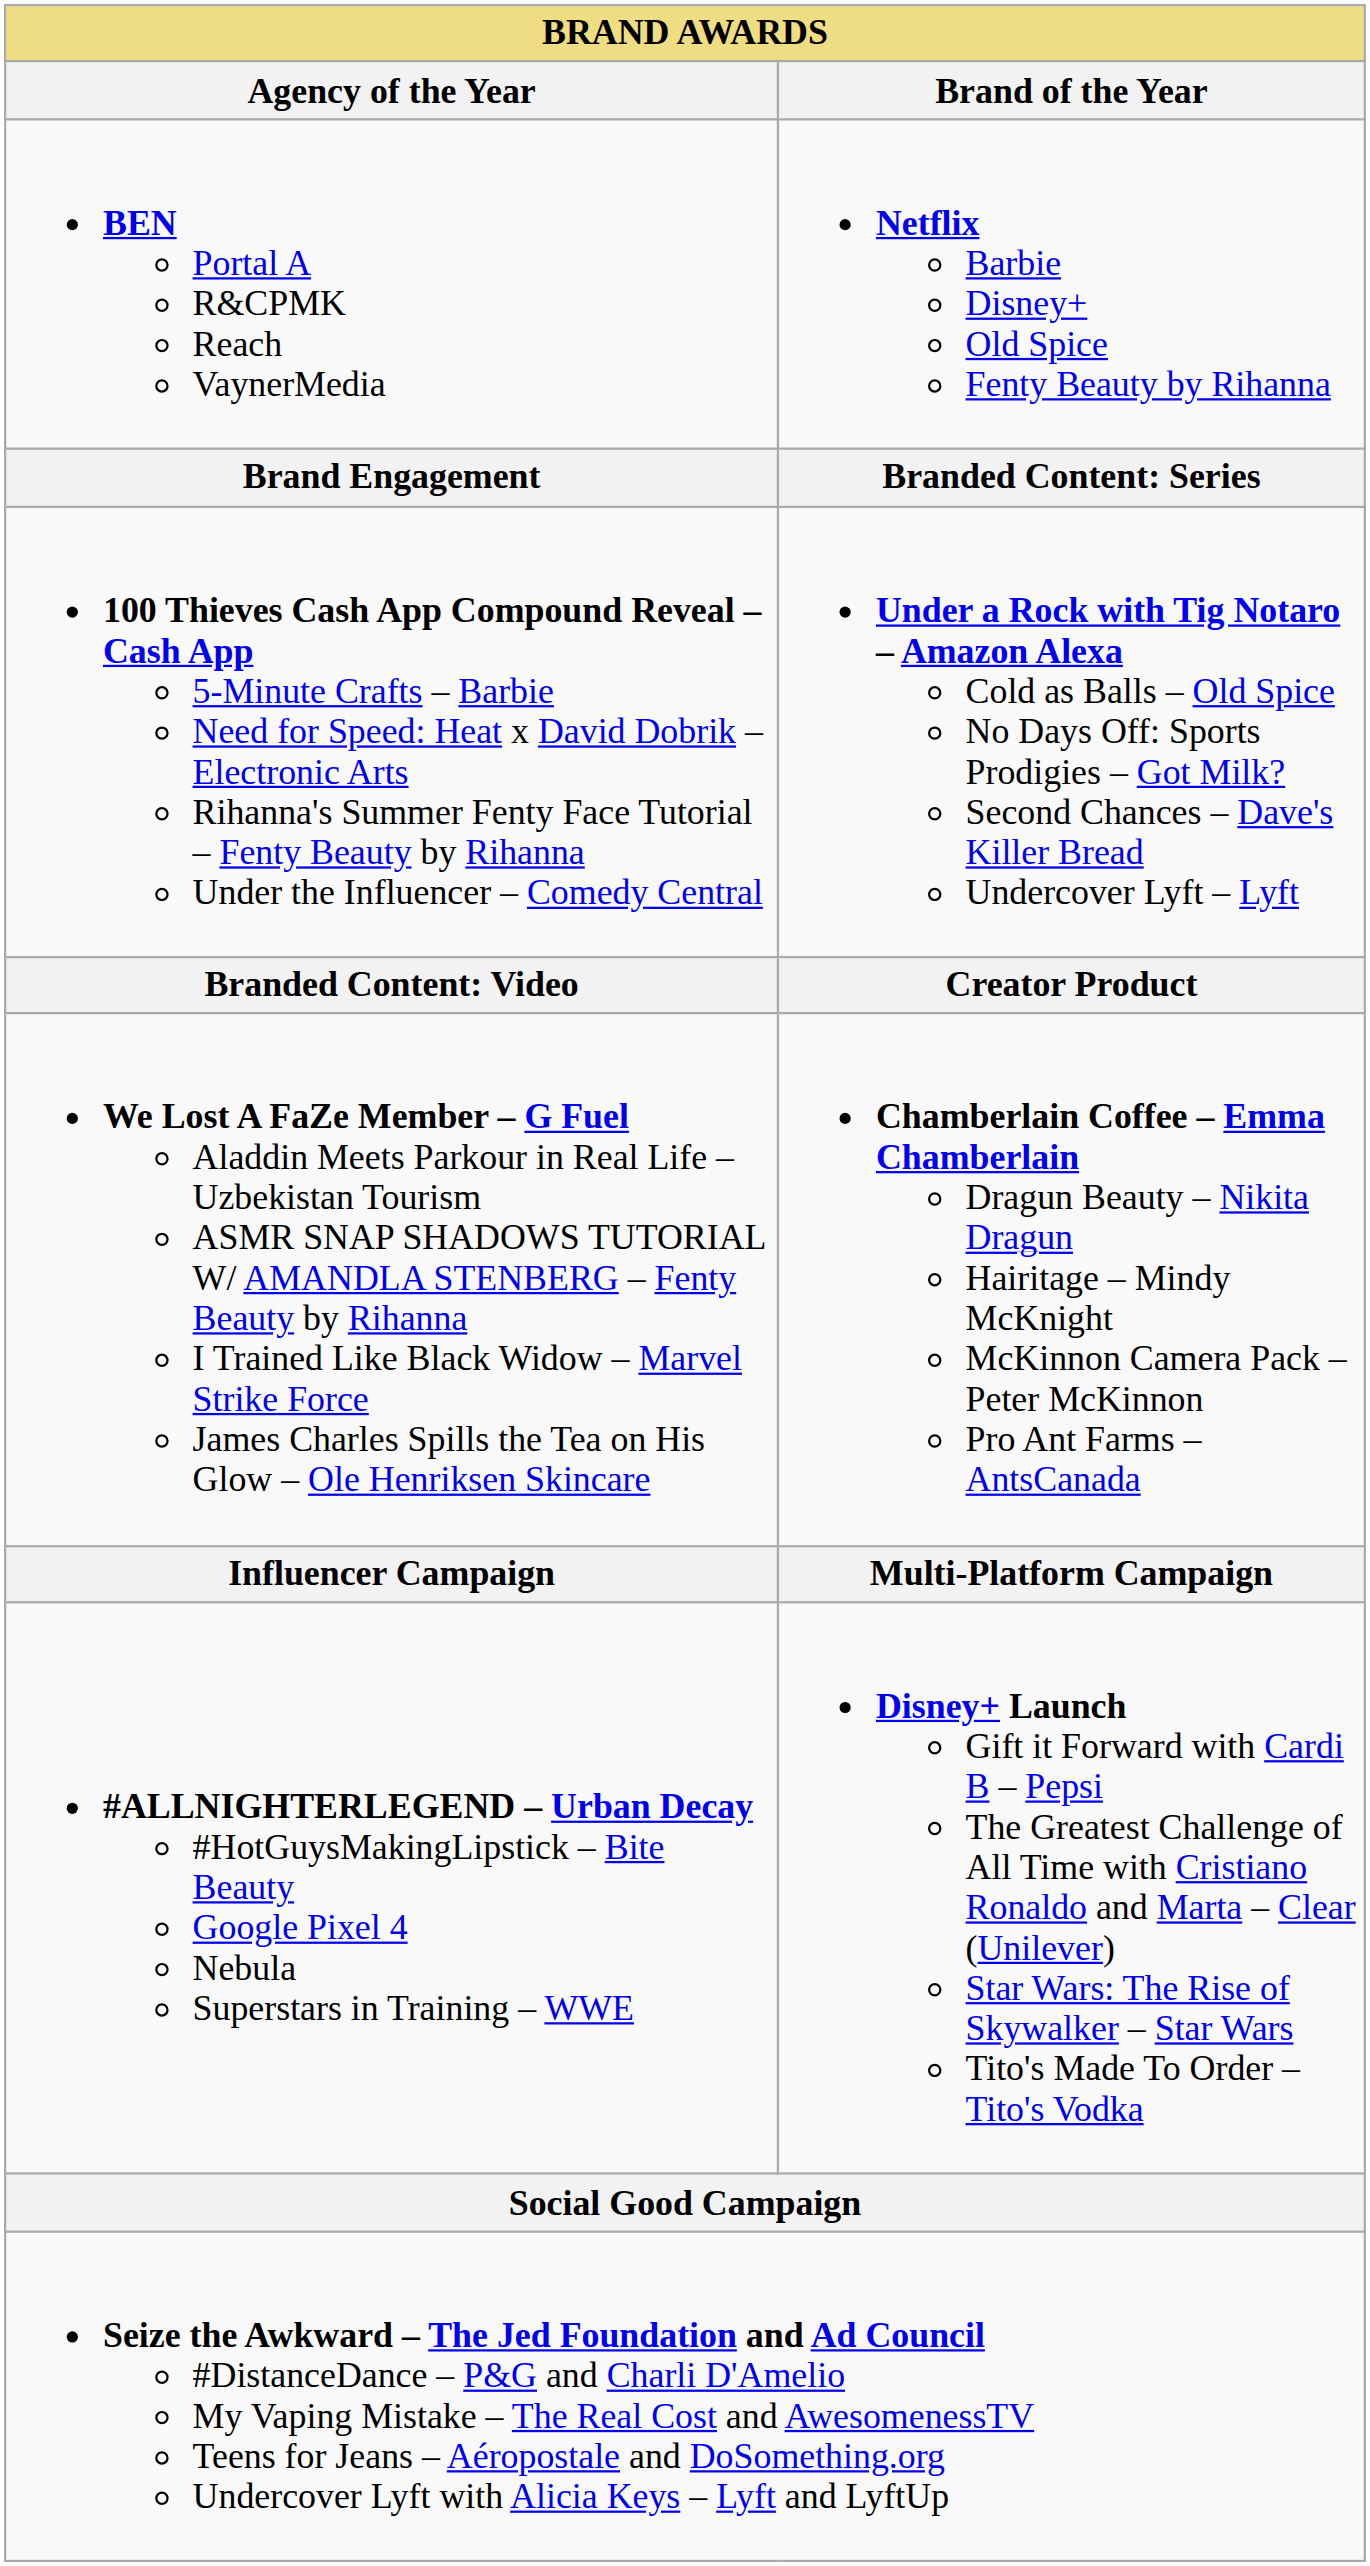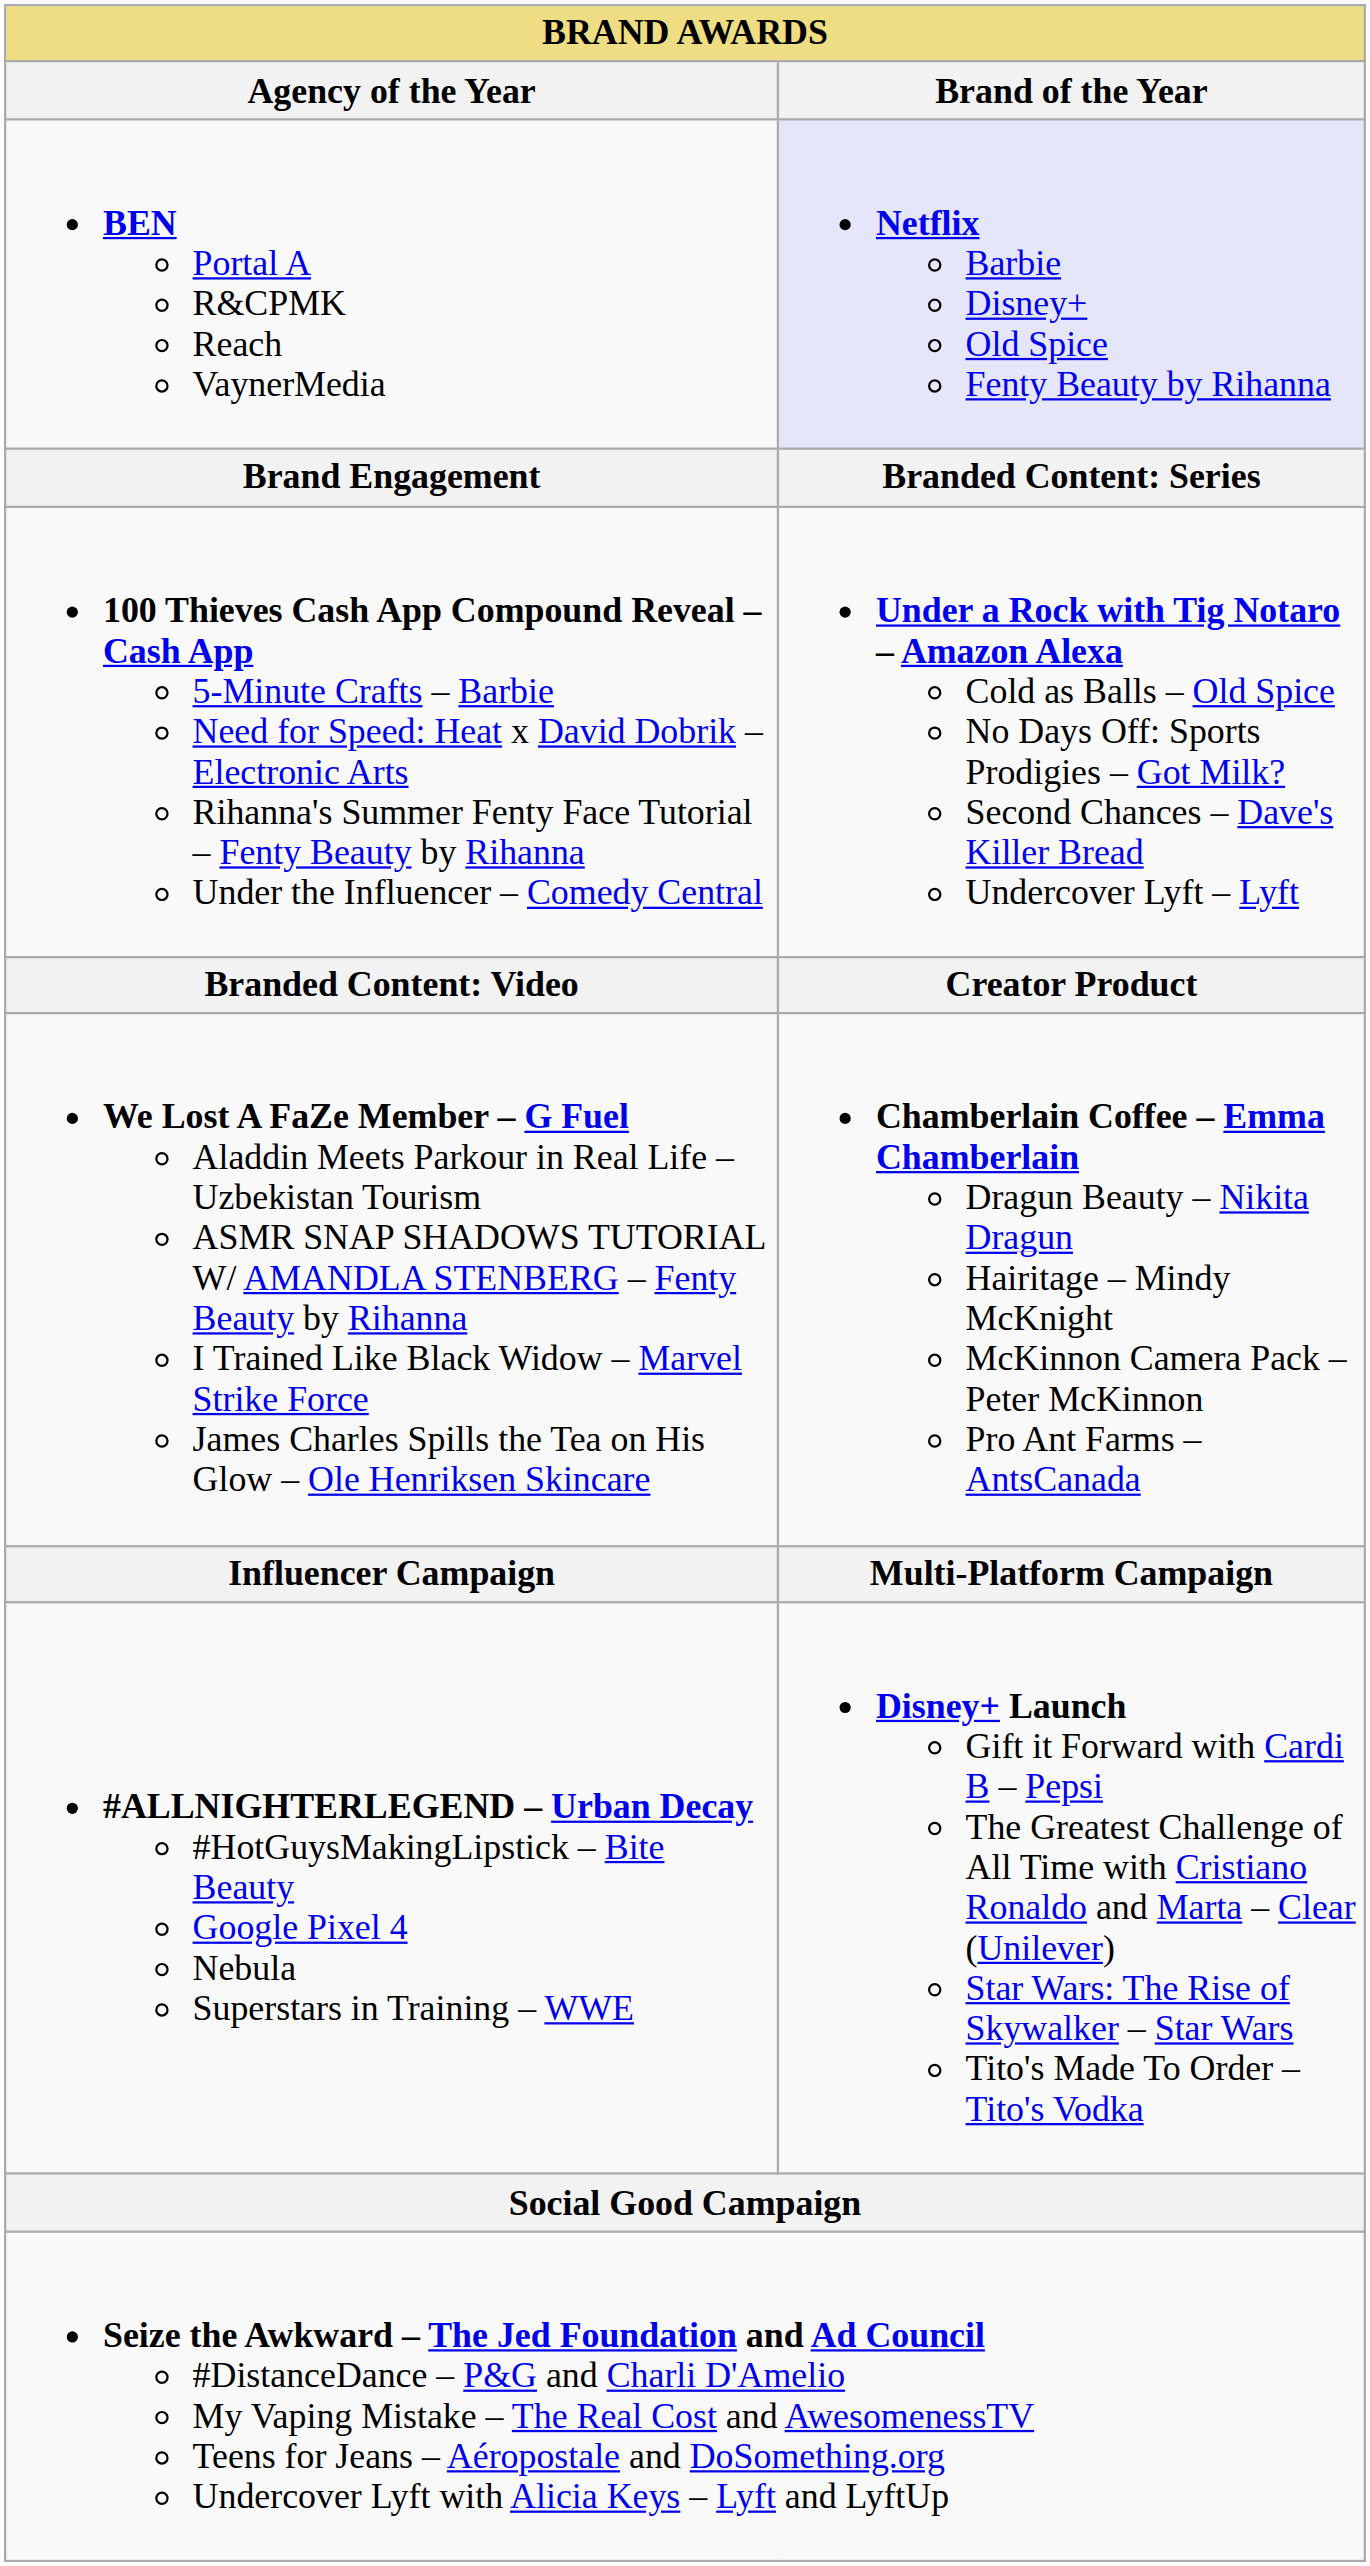(1071, 304) no background -> (1071, 304) lavender background
